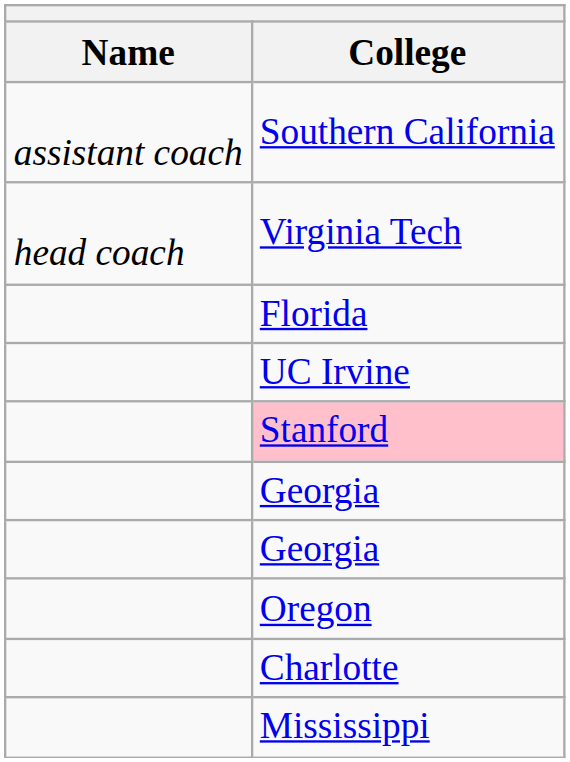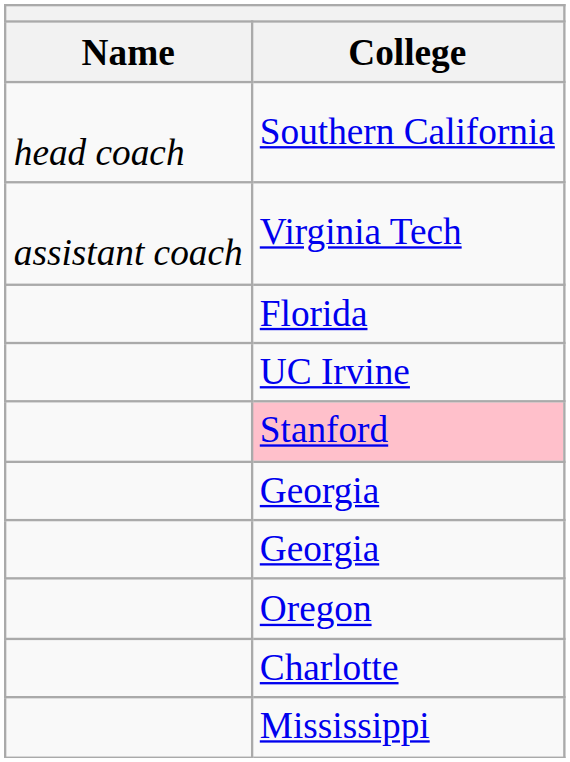(128, 152) assistant coach -> (99, 152) head coach
(99, 253) head coach -> (128, 253) assistant coach
